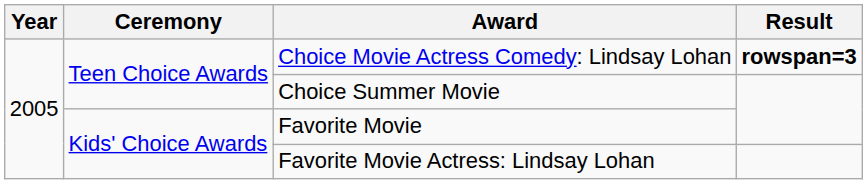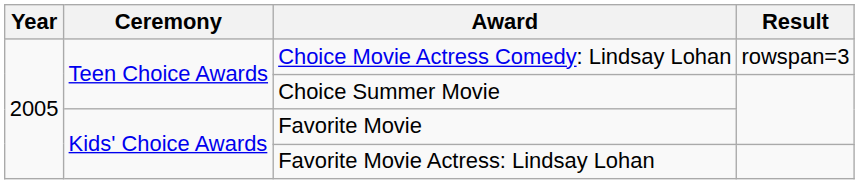(799, 56) bold -> (795, 56) normal
